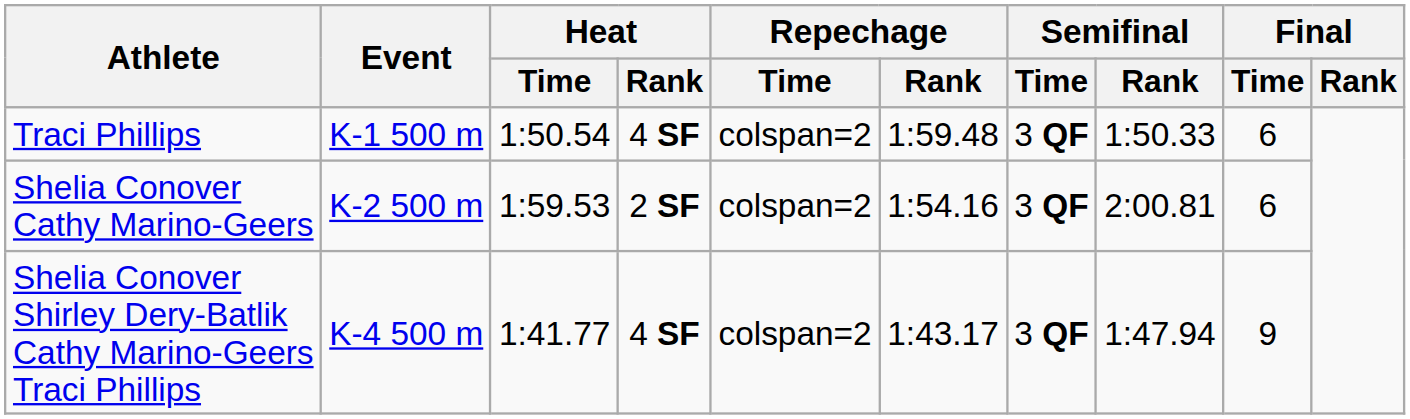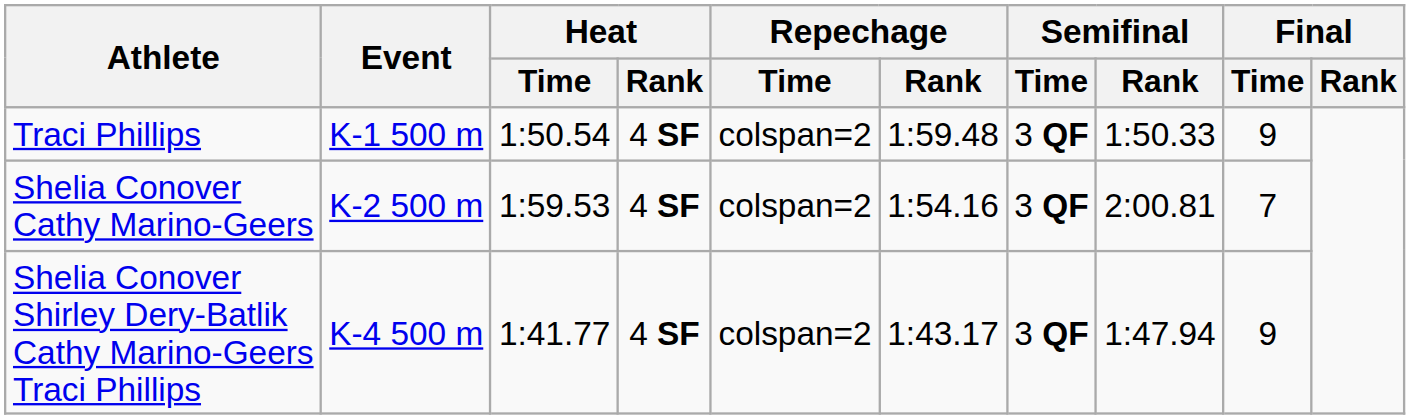(1268, 135) 6 -> (1268, 135) 9
(664, 206) 2 SF -> (664, 206) 4 SF
(1268, 206) 6 -> (1268, 206) 7
